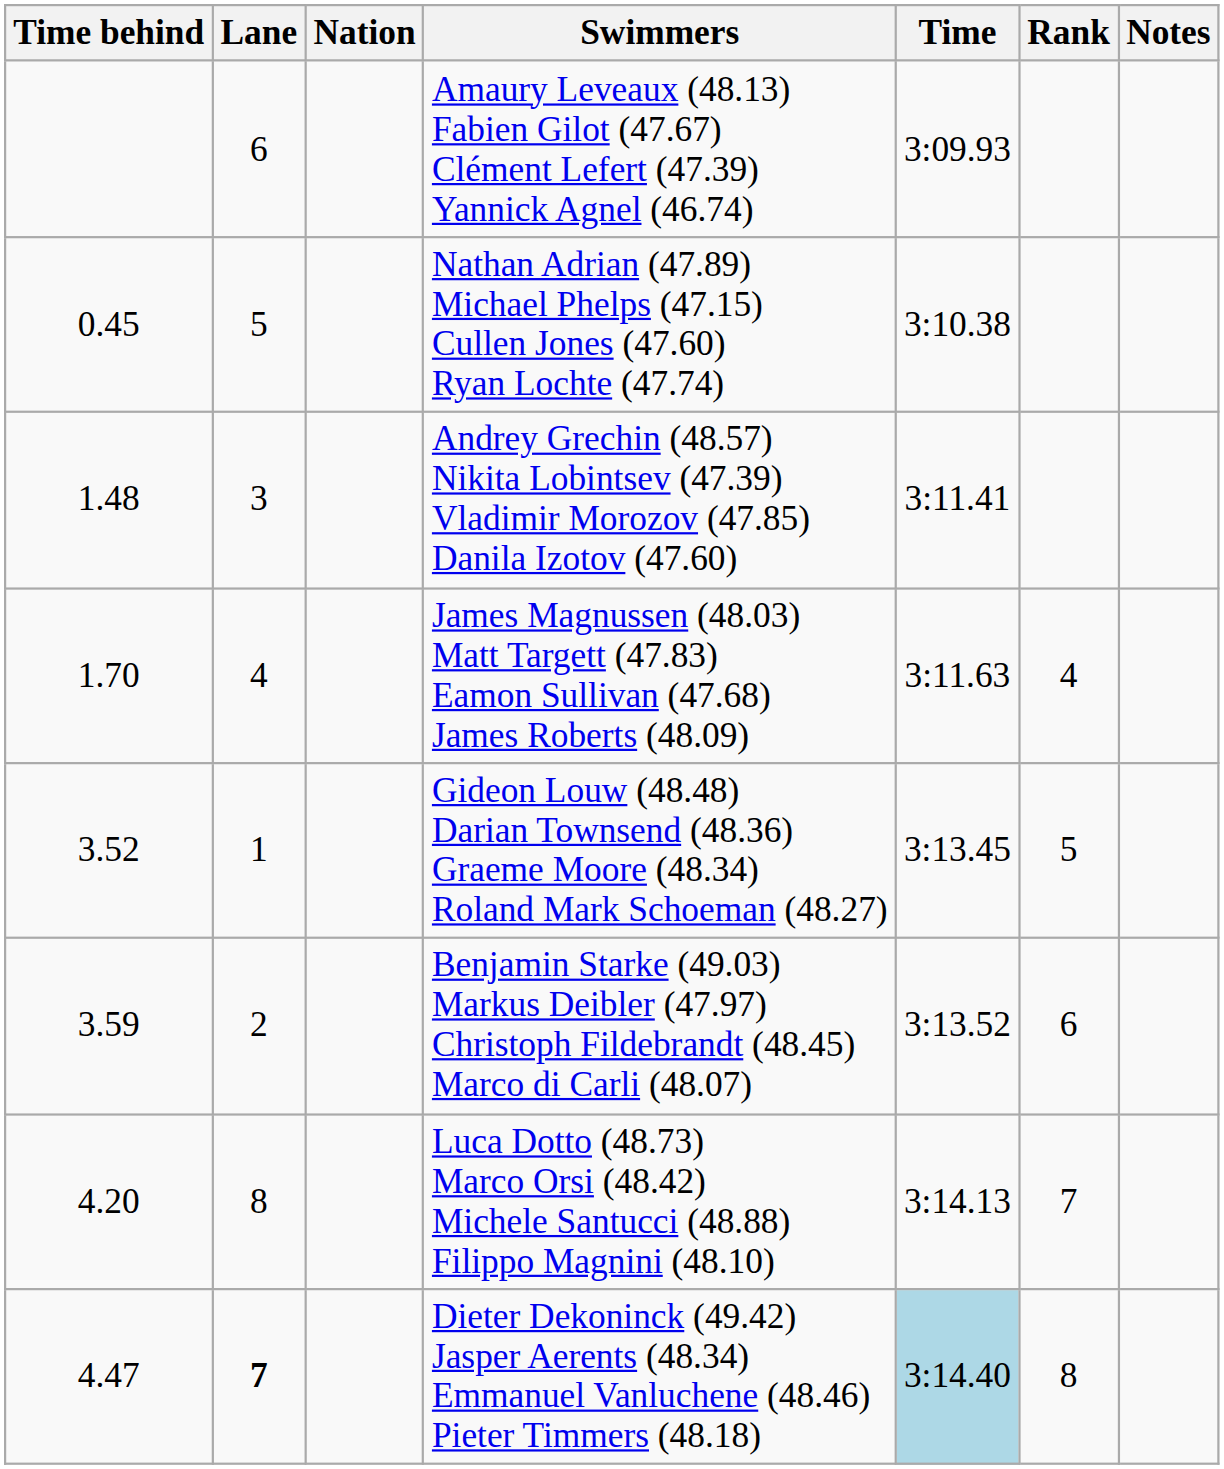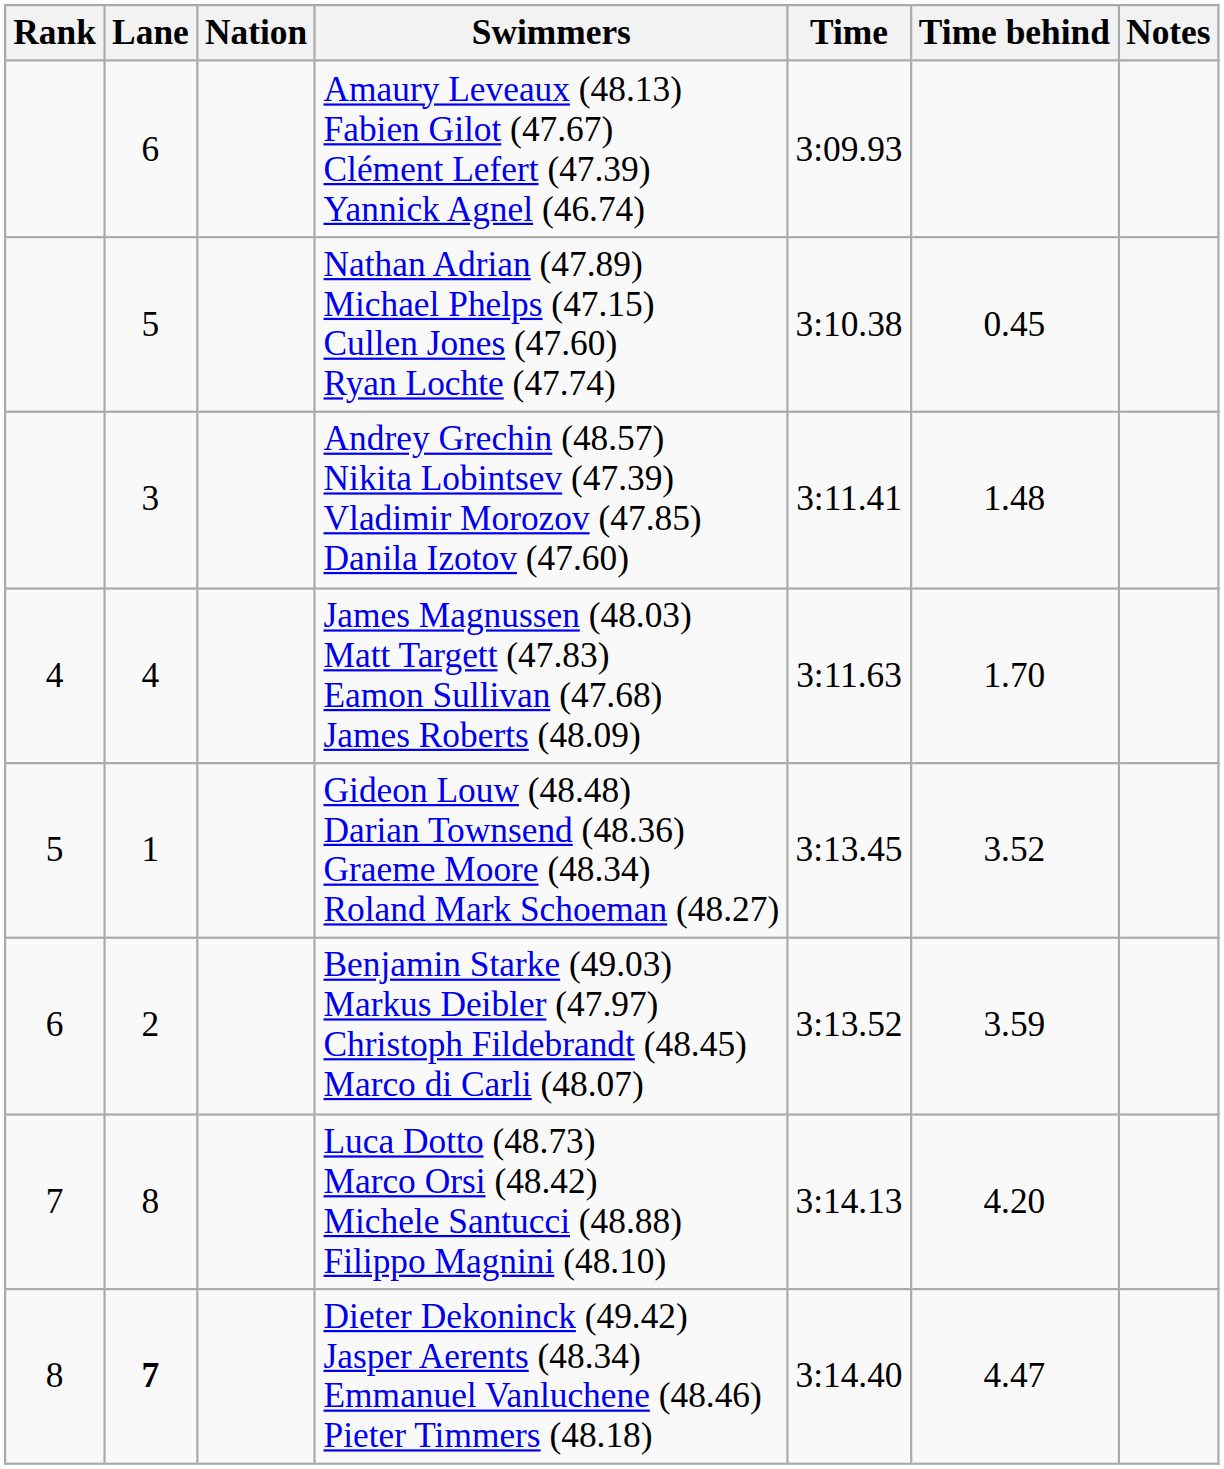columns swapped: (1069, 32) <-> (109, 32)
(957, 1376) lightblue background -> (849, 1376) no background
